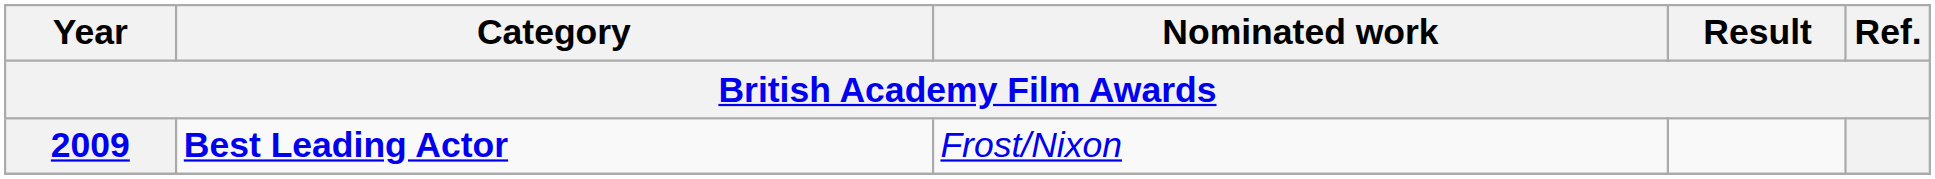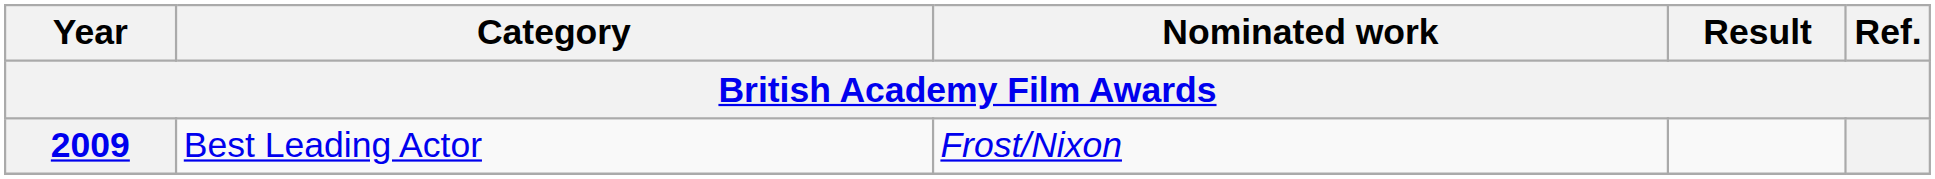(346, 145) bold -> (333, 145) normal
